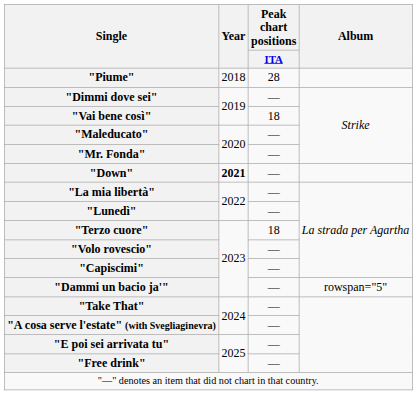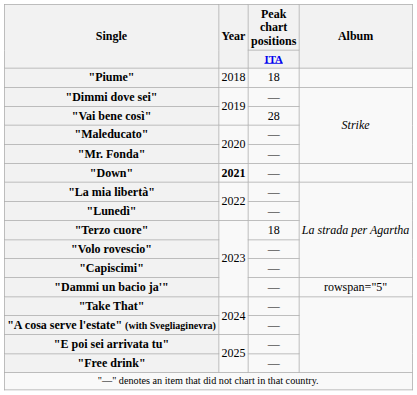(274, 77) 28 -> (274, 77) 18
(274, 115) 18 -> (274, 115) 28
